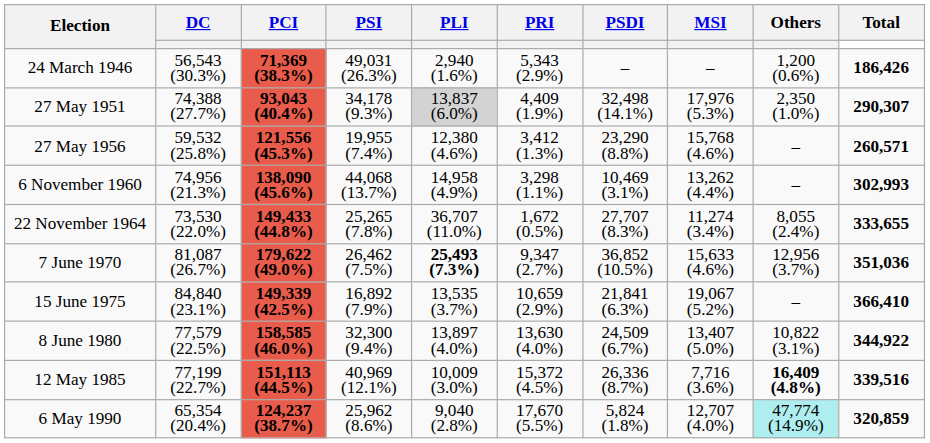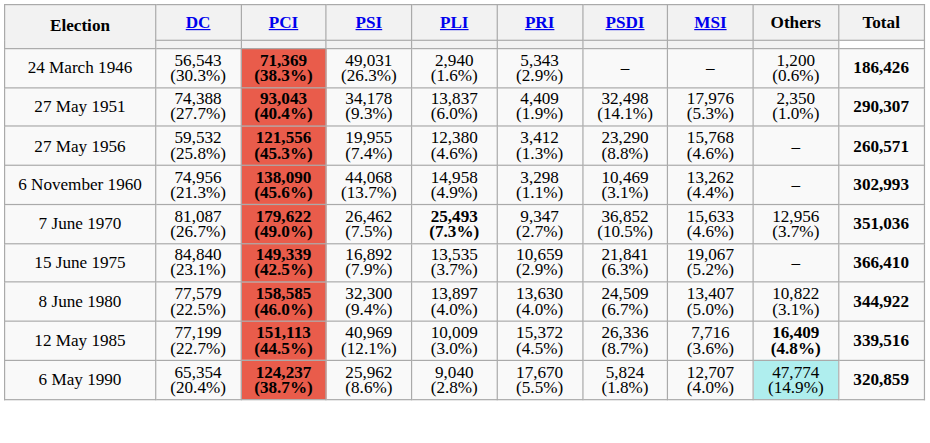(454, 107) lightgrey background -> (454, 107) no background
- row: (80, 223)
